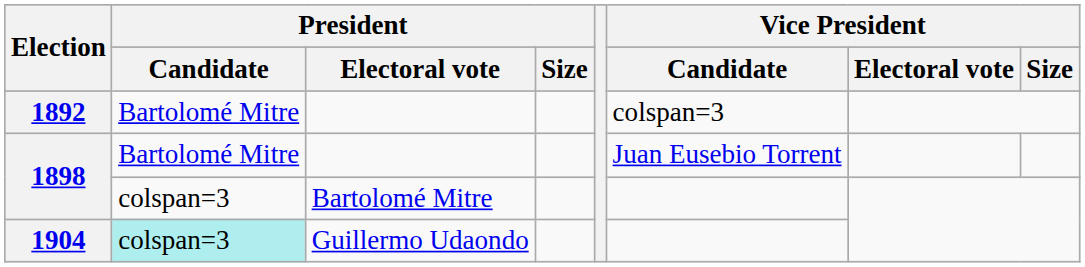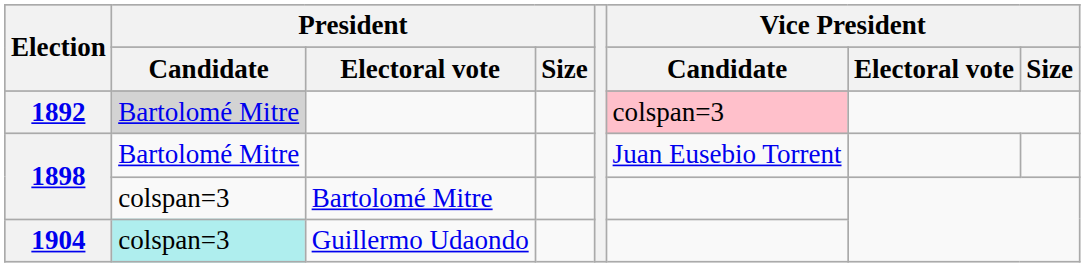(209, 111) no background -> (209, 111) lightgrey background
(668, 111) no background -> (668, 111) pink background
